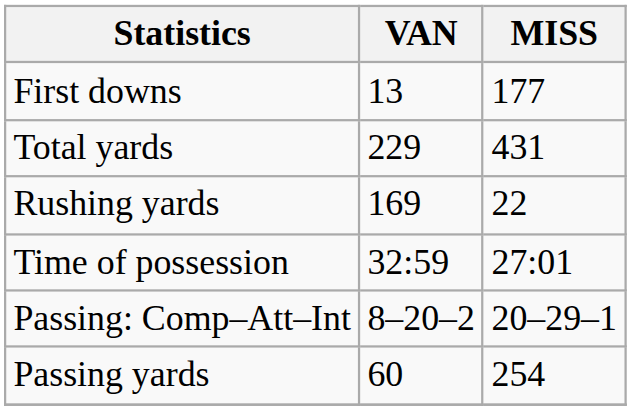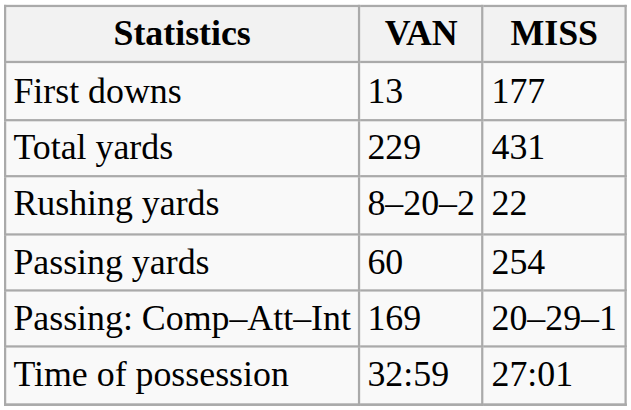(394, 204) 169 -> (421, 204) 8–20–2
rows swapped: (111, 374) <-> (151, 261)
(421, 317) 8–20–2 -> (394, 317) 169
